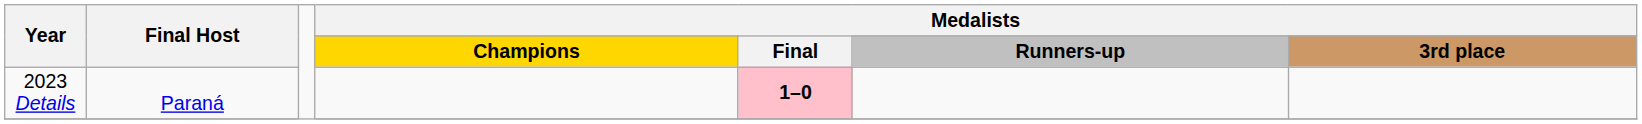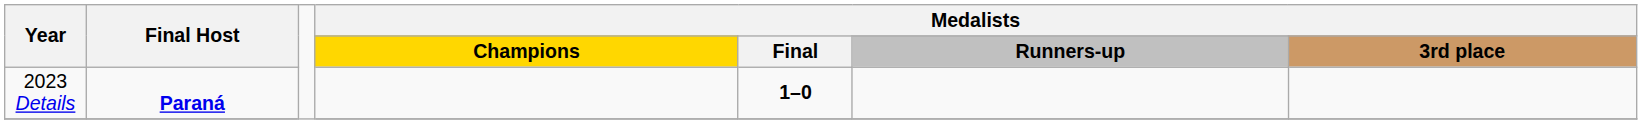(192, 104) normal -> (192, 104) bold
(795, 93) pink background -> (795, 93) no background
